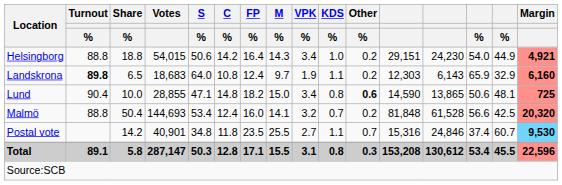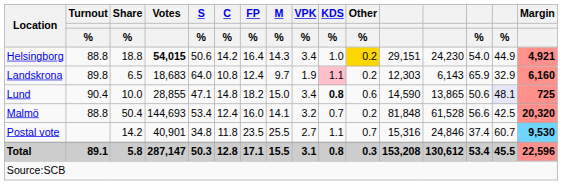(169, 56) normal -> (169, 56) bold
(370, 56) no background -> (370, 56) gold background
(98, 75) bold -> (98, 75) normal
(336, 75) no background -> (336, 75) pink background
(336, 94) normal -> (336, 94) bold
(370, 94) bold -> (370, 94) normal
(505, 94) no background -> (505, 94) lavender background
